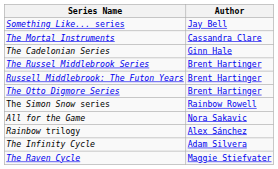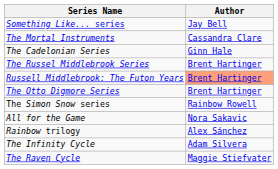(225, 78) no background -> (225, 78) lightsalmon background
